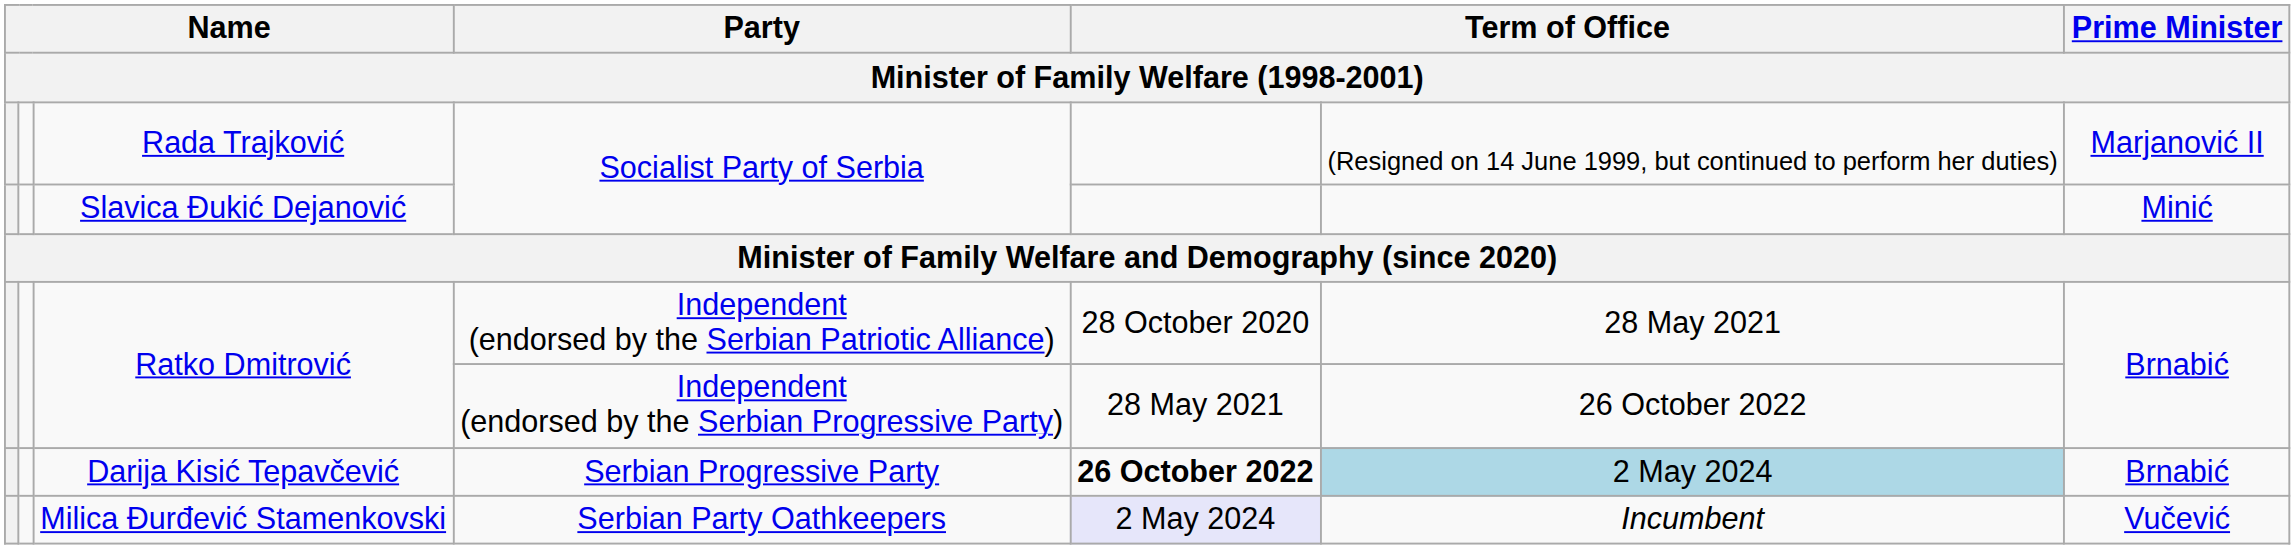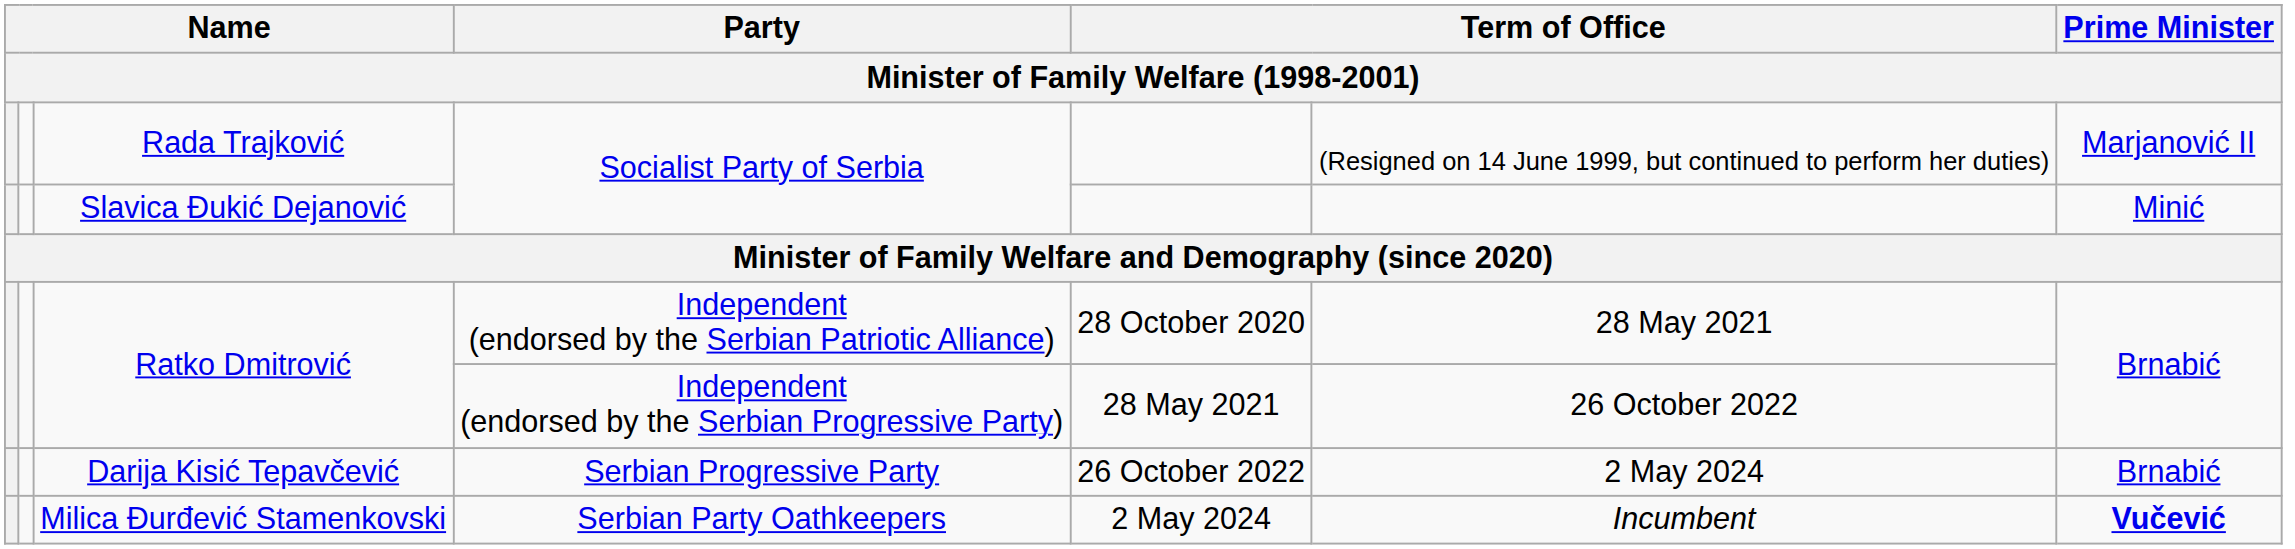(1195, 471) bold -> (1191, 471) normal
(1693, 471) lightblue background -> (1684, 471) no background
(1195, 519) lavender background -> (1191, 519) no background
(2177, 519) normal -> (2169, 519) bold
